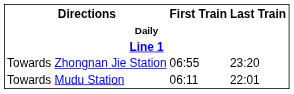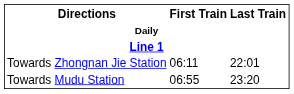(184, 63) 06:55 -> (184, 63) 06:11
(245, 63) 23:20 -> (245, 63) 22:01
(184, 79) 06:11 -> (184, 79) 06:55
(245, 79) 22:01 -> (245, 79) 23:20
